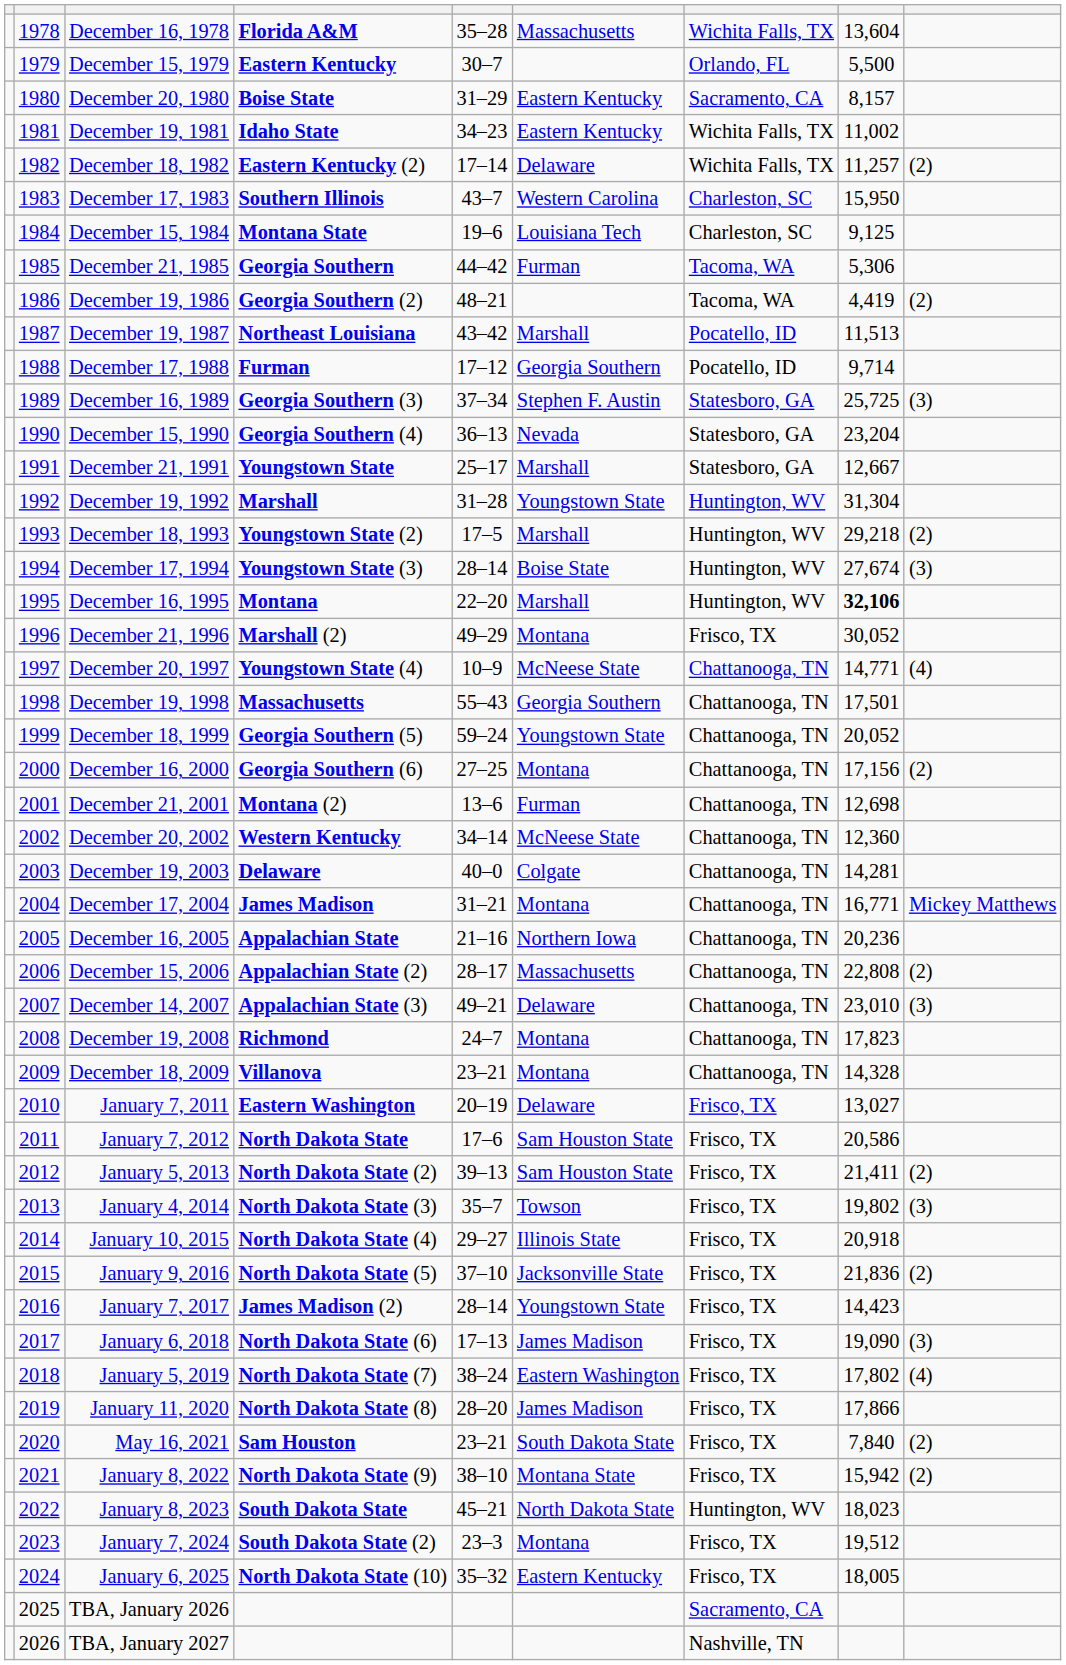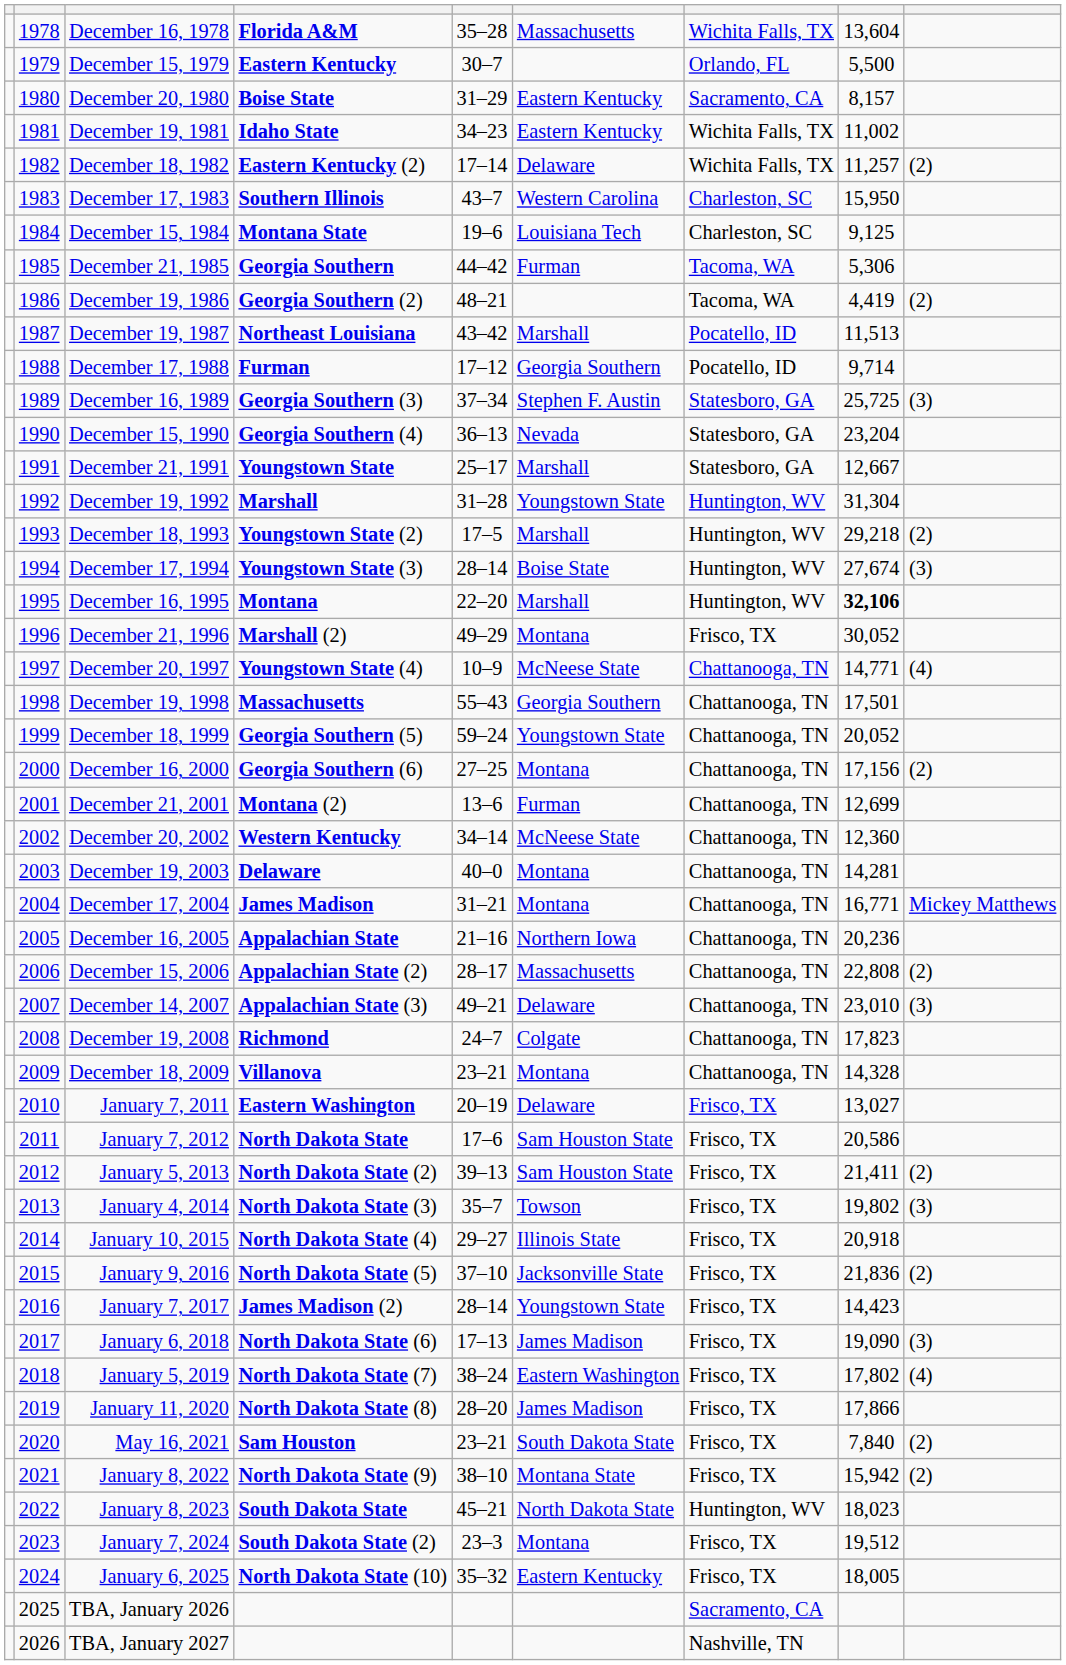(871, 803) 12,698 -> (871, 803) 12,699
(549, 870) Colgate -> (553, 870) Montana
(553, 1038) Montana -> (549, 1038) Colgate
